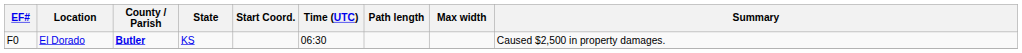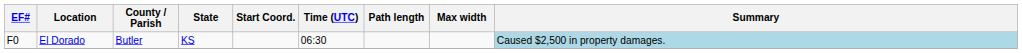(130, 40) bold -> (129, 40) normal
(581, 40) no background -> (581, 40) lightblue background
